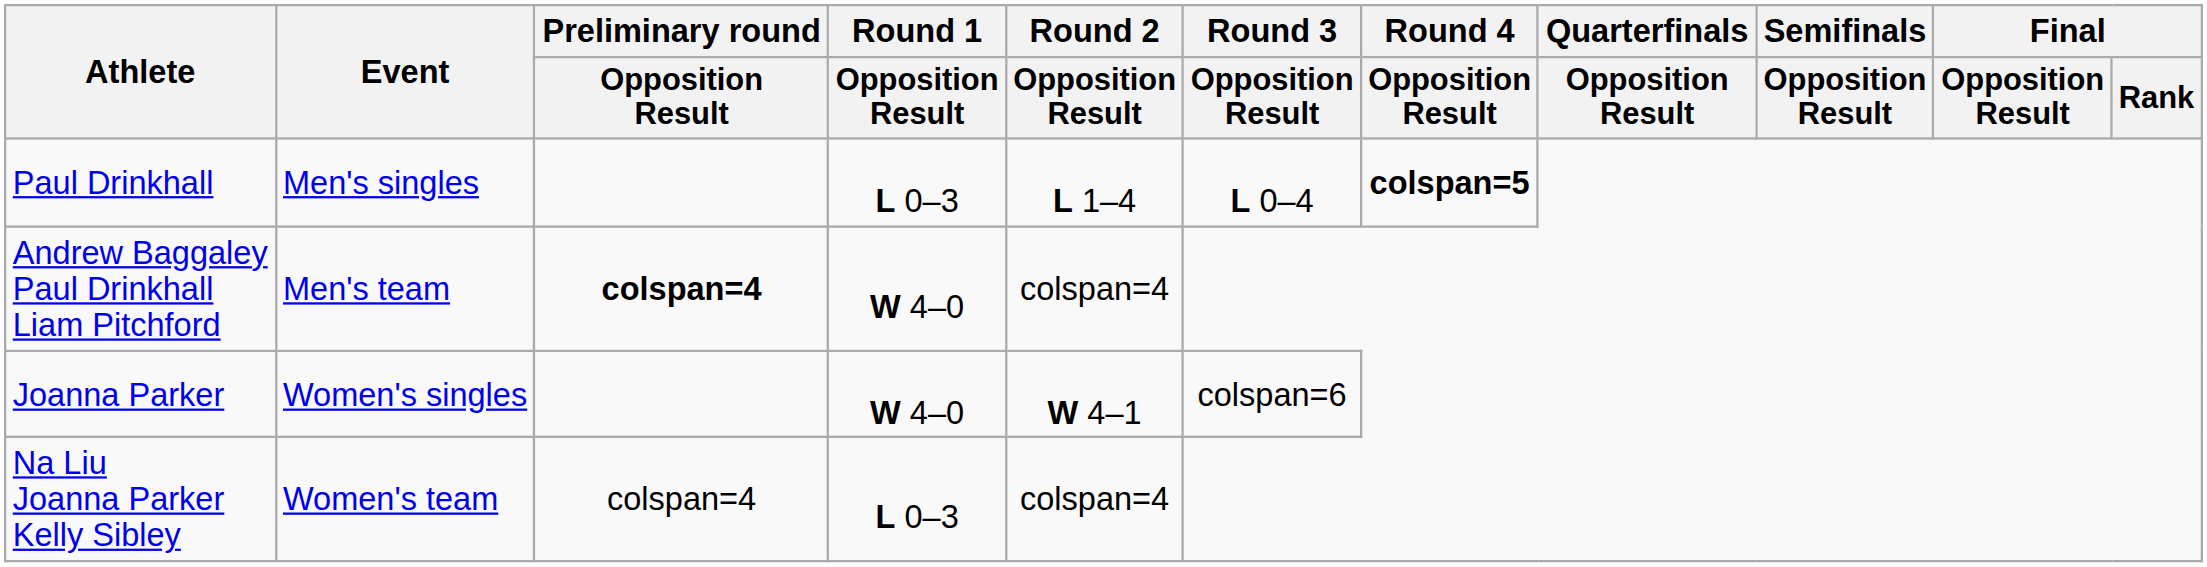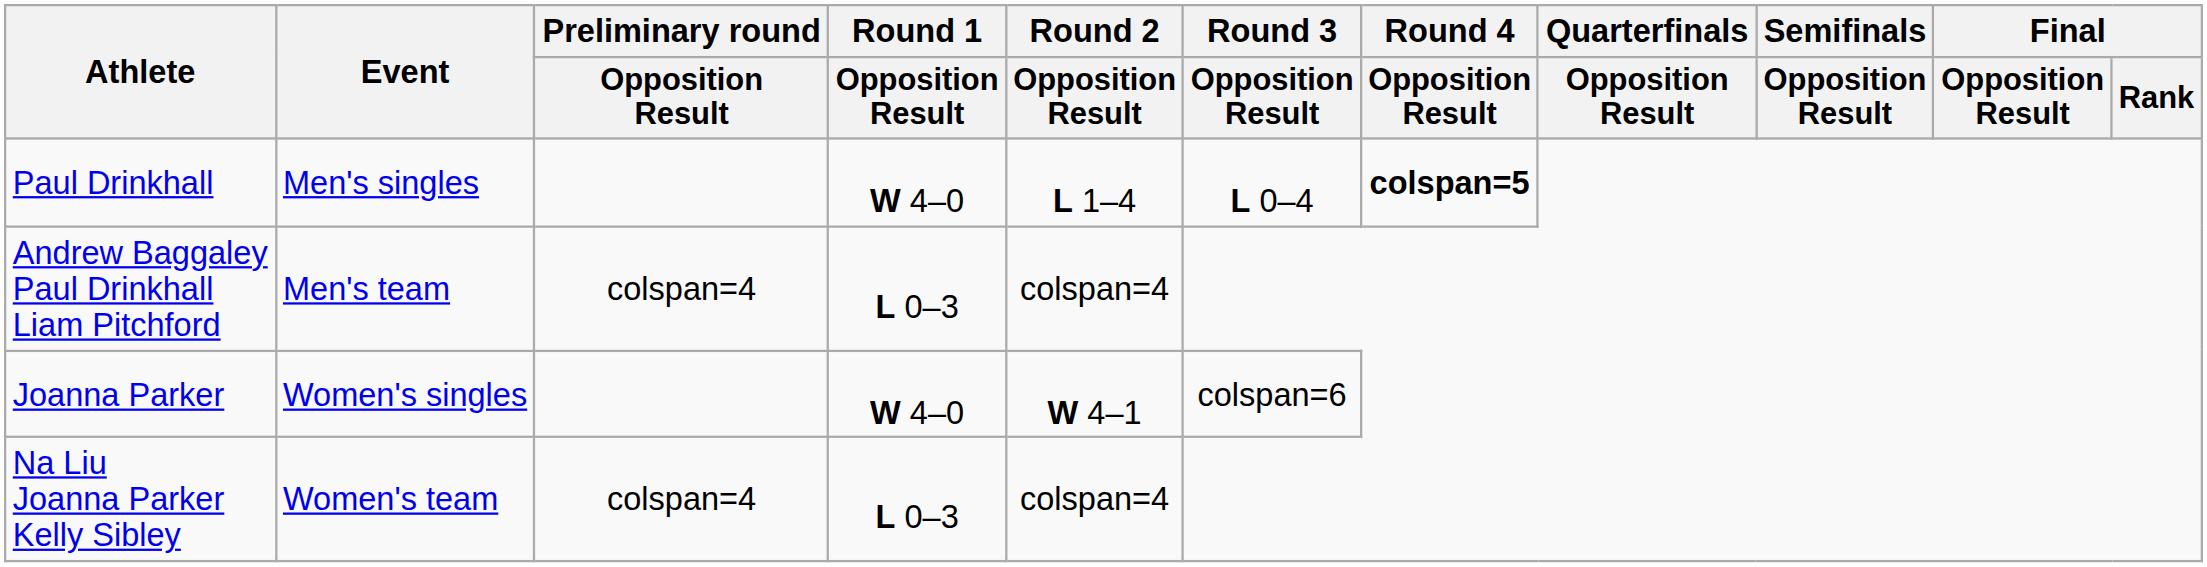(917, 201) L 0–3 -> (917, 201) W 4–0
(682, 289) bold -> (682, 289) normal
(917, 307) W 4–0 -> (917, 307) L 0–3
